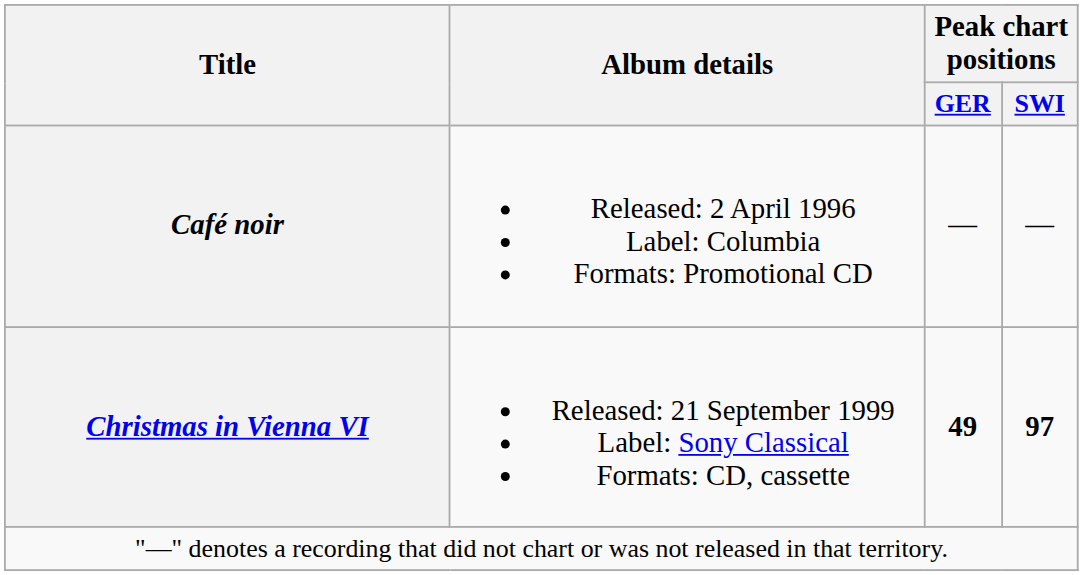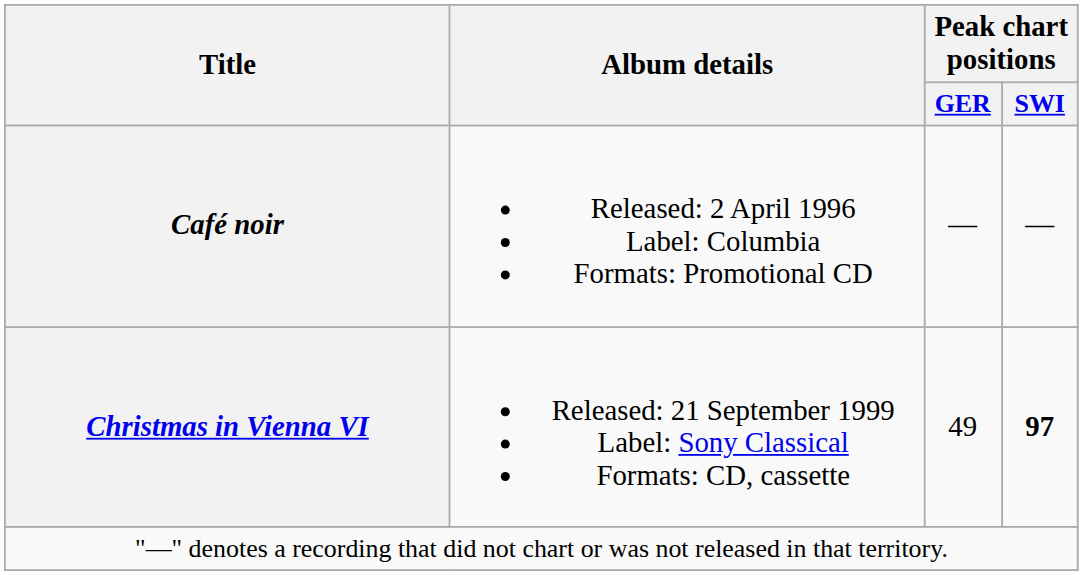(963, 426) bold -> (963, 426) normal
